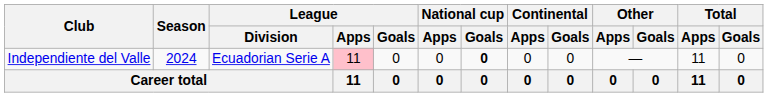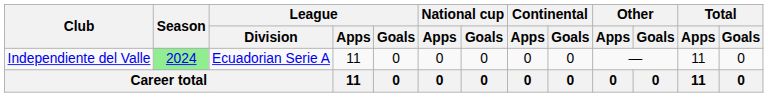(181, 59) no background -> (181, 59) lightgreen background
(353, 59) pink background -> (353, 59) no background
(484, 59) bold -> (484, 59) normal
